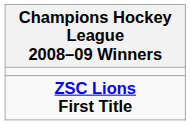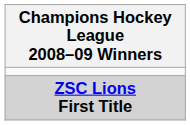(95, 97) no background -> (95, 97) lightgrey background
